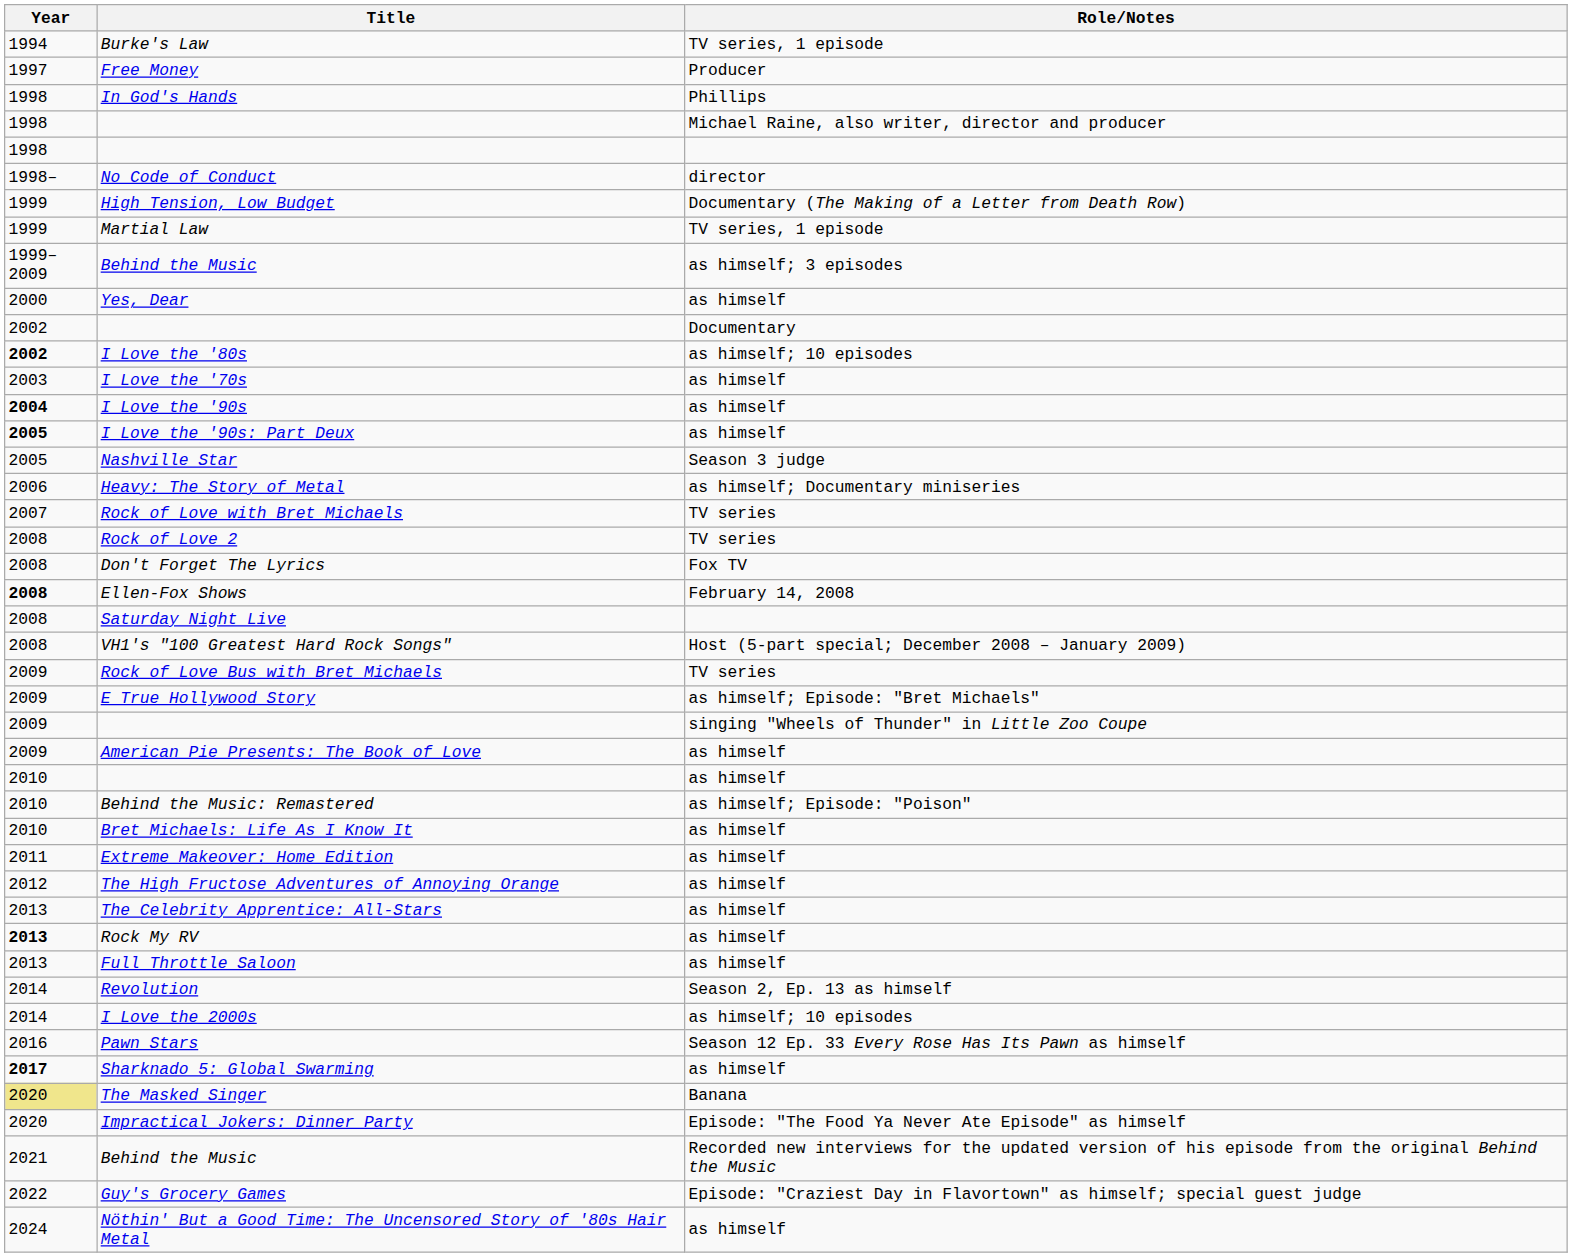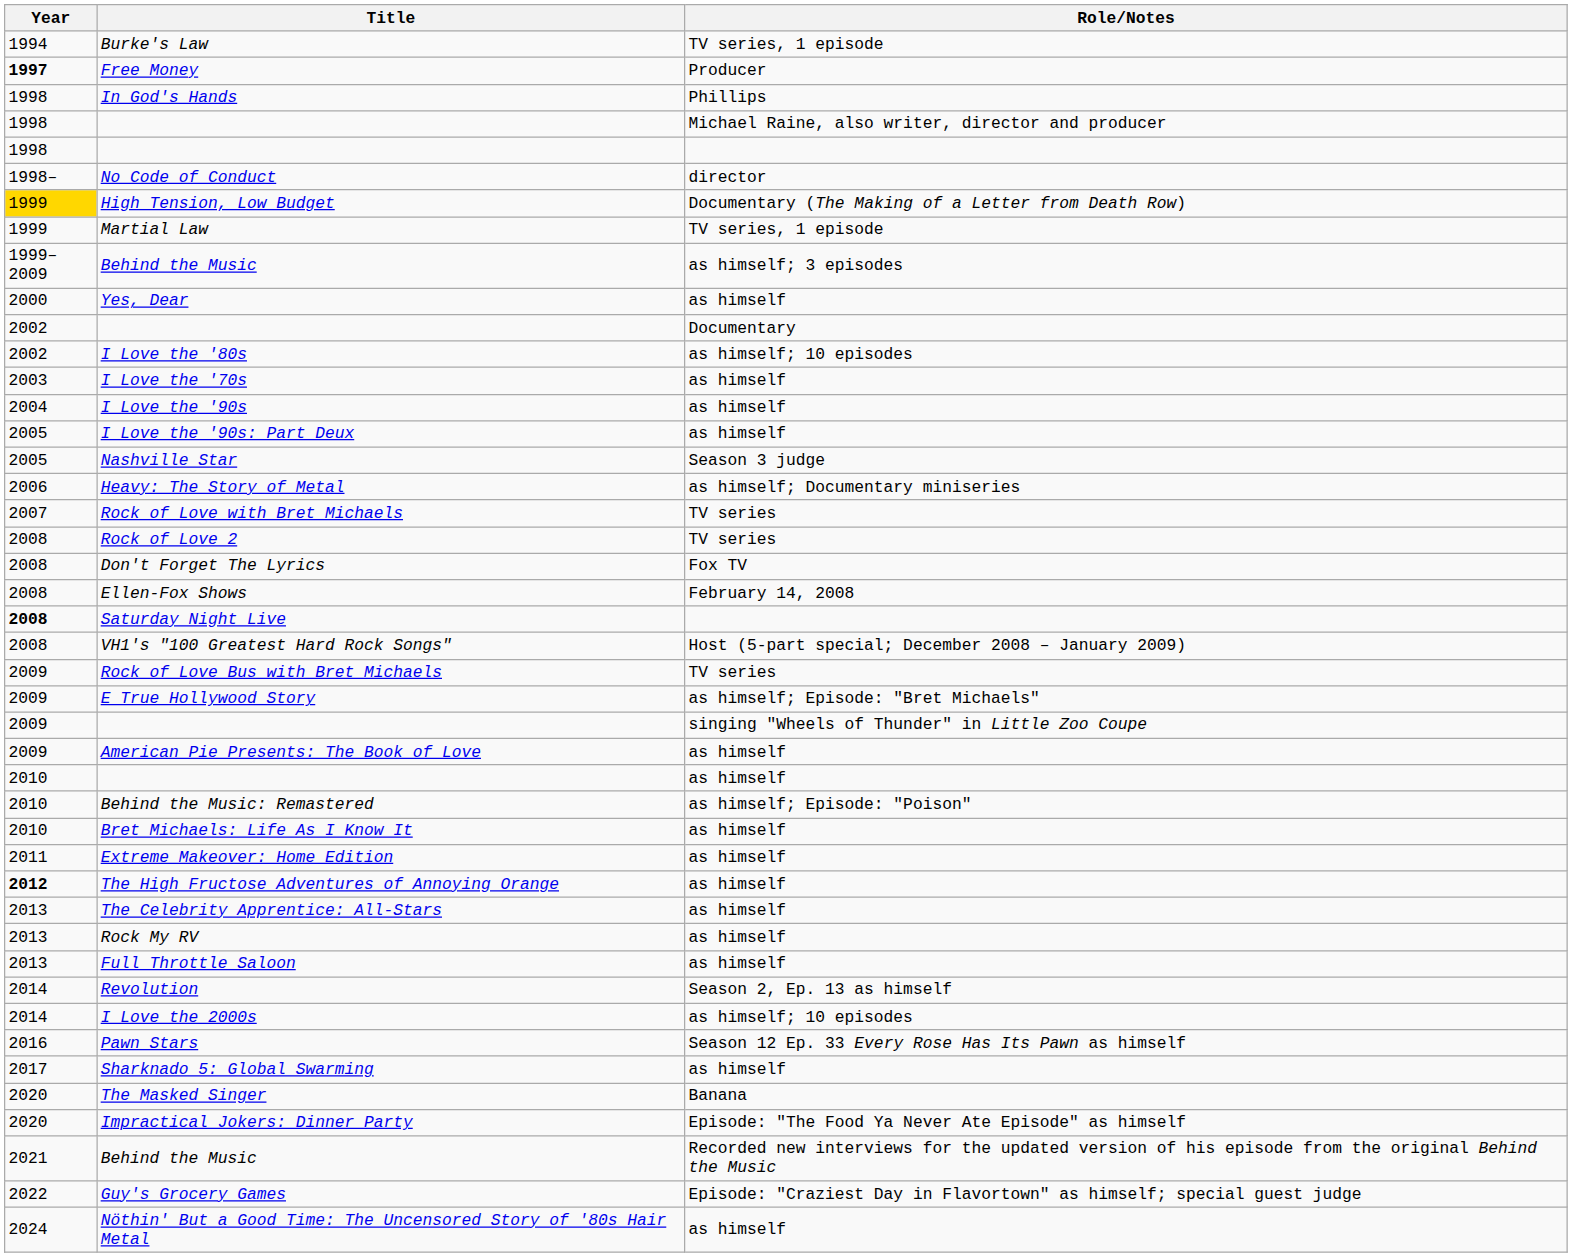(28, 71) normal -> (28, 71) bold
(28, 203) no background -> (28, 203) gold background
(28, 354) bold -> (28, 354) normal
(28, 407) bold -> (28, 407) normal
(28, 434) bold -> (28, 434) normal
(28, 593) bold -> (28, 593) normal
(28, 619) normal -> (28, 619) bold
(28, 884) normal -> (28, 884) bold
(28, 937) bold -> (28, 937) normal
(28, 1070) bold -> (28, 1070) normal
(28, 1096) khaki background -> (28, 1096) no background
